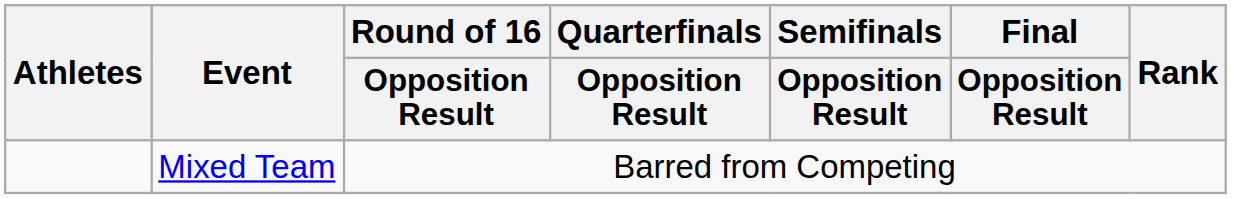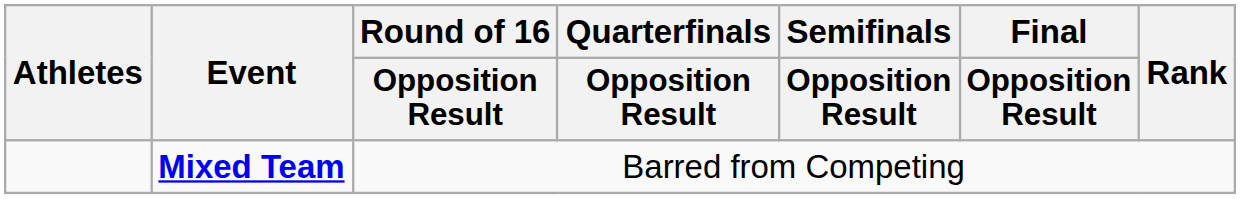(247, 167) normal -> (251, 167) bold
